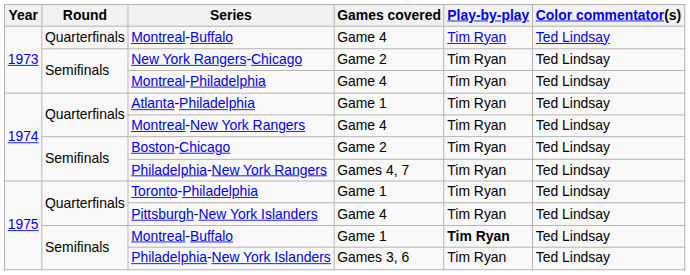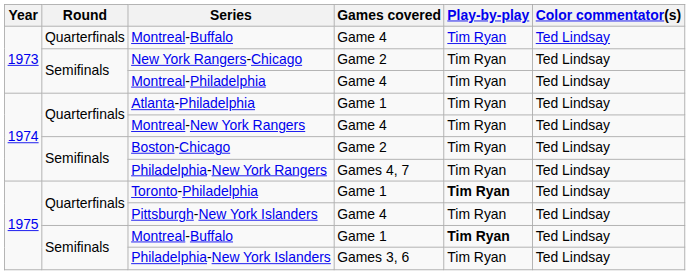(477, 192) normal -> (479, 192) bold
